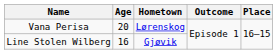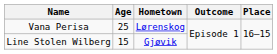(123, 27) 20 -> (123, 27) 25
(123, 41) 16 -> (123, 41) 15
